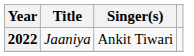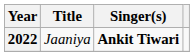(135, 39) normal -> (138, 39) bold
